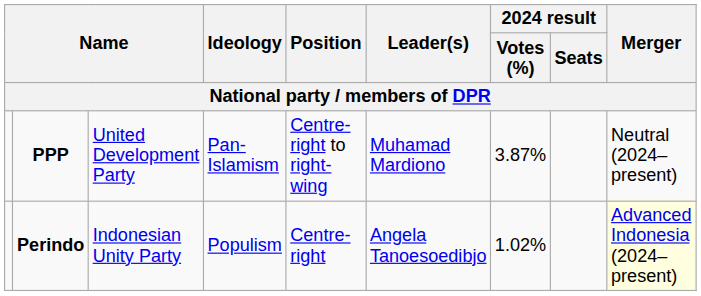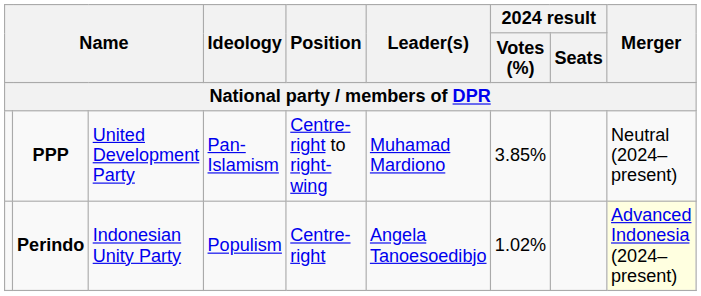(520, 155) 3.87% -> (520, 155) 3.85%
